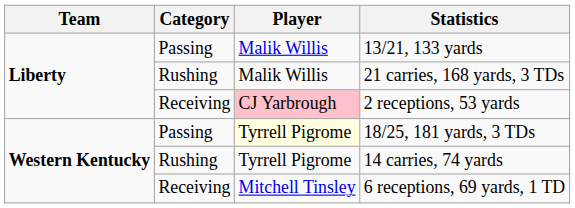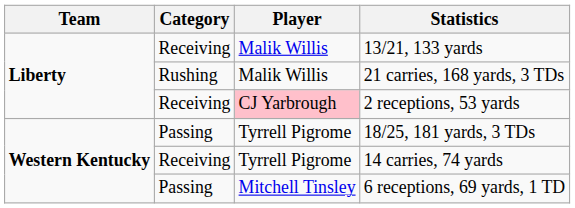(186, 47) Passing -> (194, 47) Receiving
(295, 132) lightyellow background -> (295, 132) no background
(188, 160) Rushing -> (194, 160) Receiving
(194, 188) Receiving -> (186, 188) Passing
